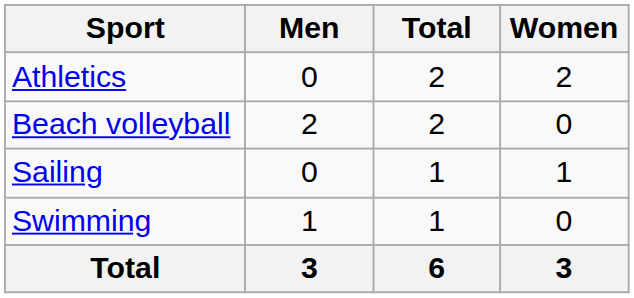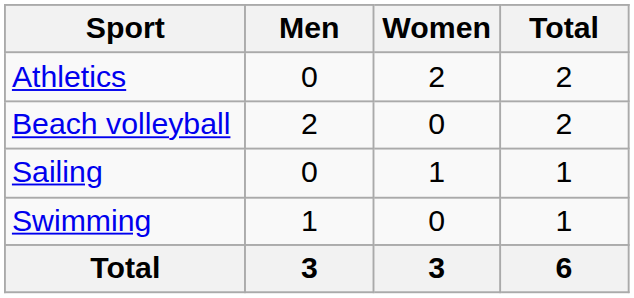columns swapped: (564, 28) <-> (437, 28)
